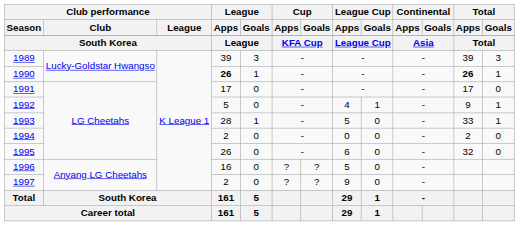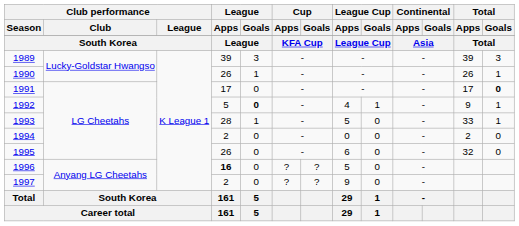(226, 74) bold -> (226, 74) normal
(468, 74) bold -> (468, 74) normal
(498, 89) normal -> (498, 89) bold
(256, 105) normal -> (256, 105) bold
(226, 167) normal -> (226, 167) bold
